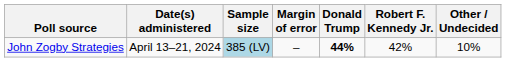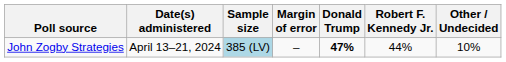(342, 47) 44% -> (342, 47) 47%
(400, 47) 42% -> (400, 47) 44%
